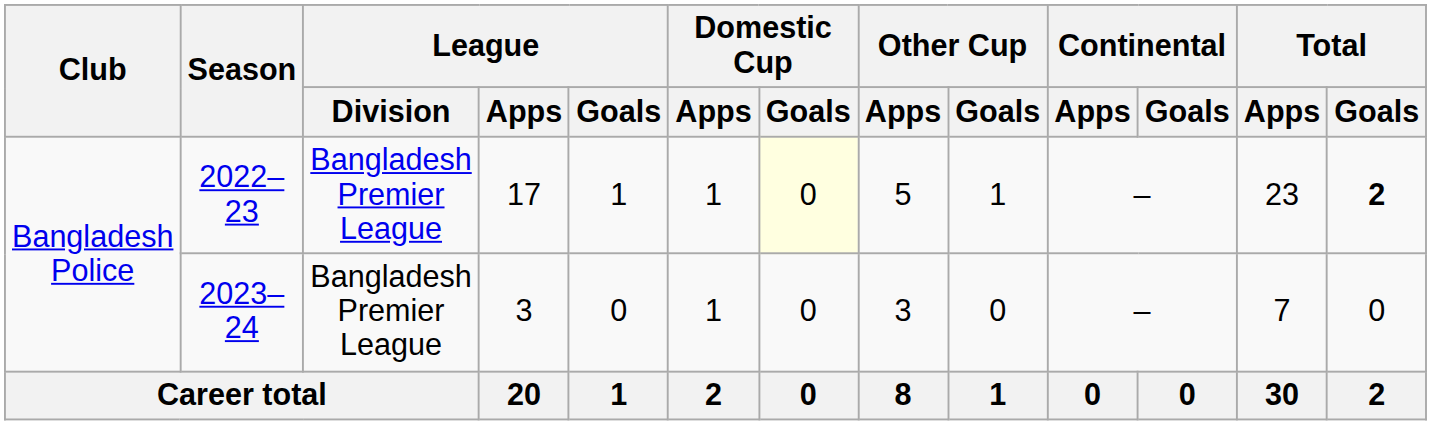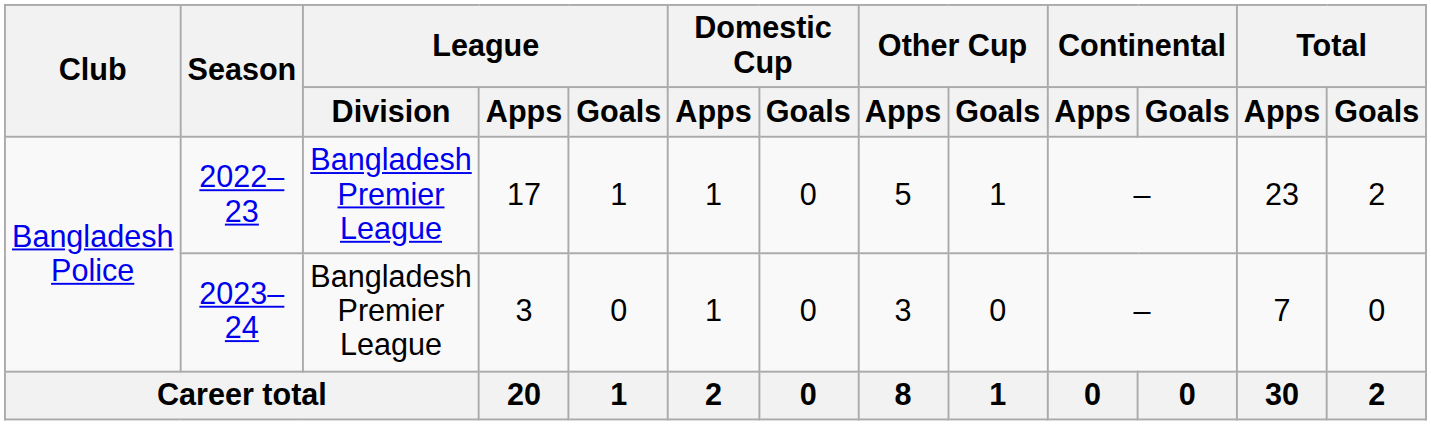(808, 194) lightyellow background -> (808, 194) no background
(1377, 194) bold -> (1377, 194) normal
